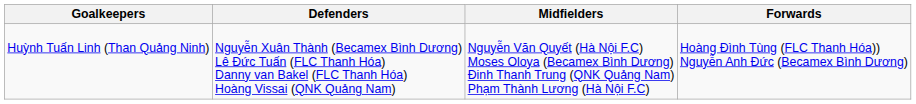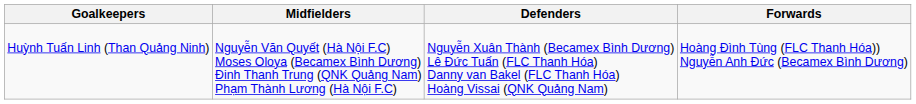columns swapped: (339, 14) <-> (571, 14)
